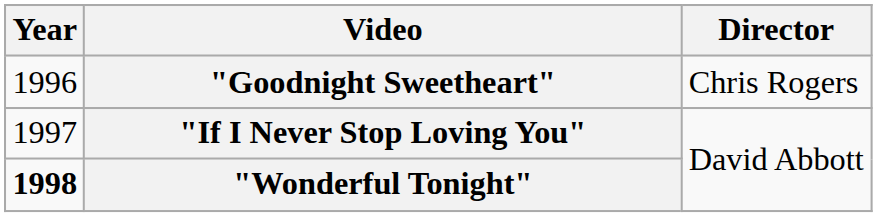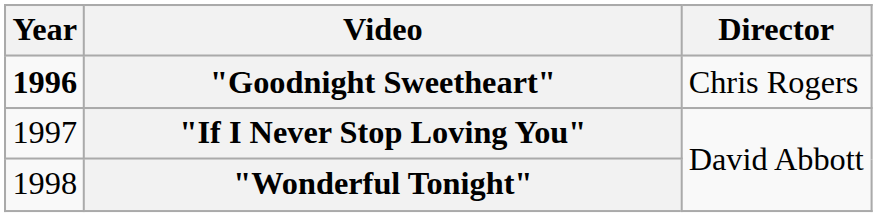(45, 81) normal -> (45, 81) bold
(45, 183) bold -> (45, 183) normal
